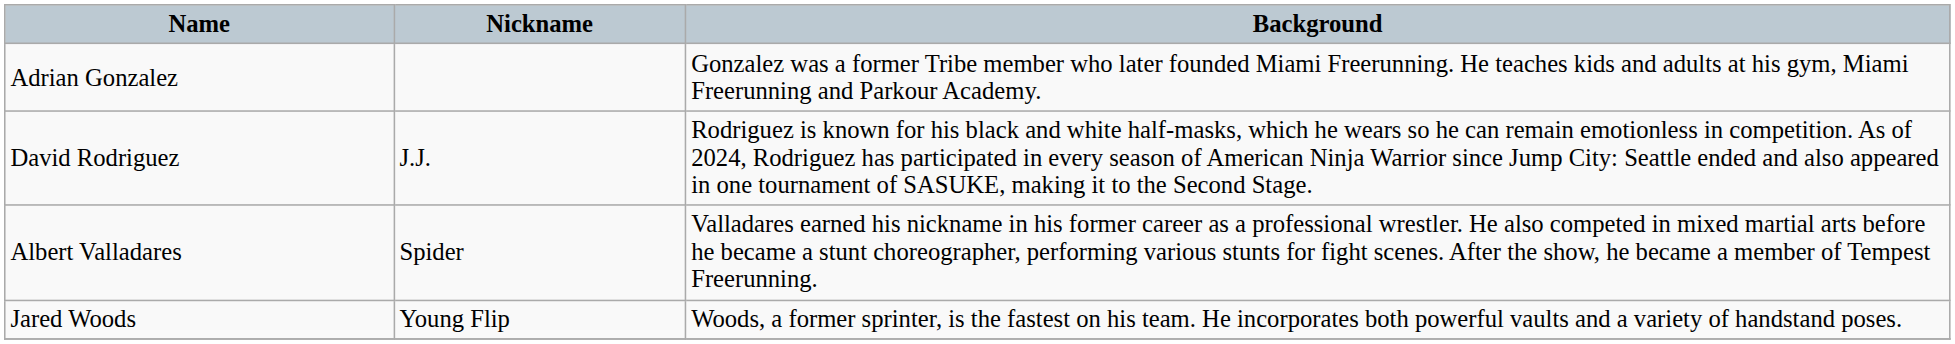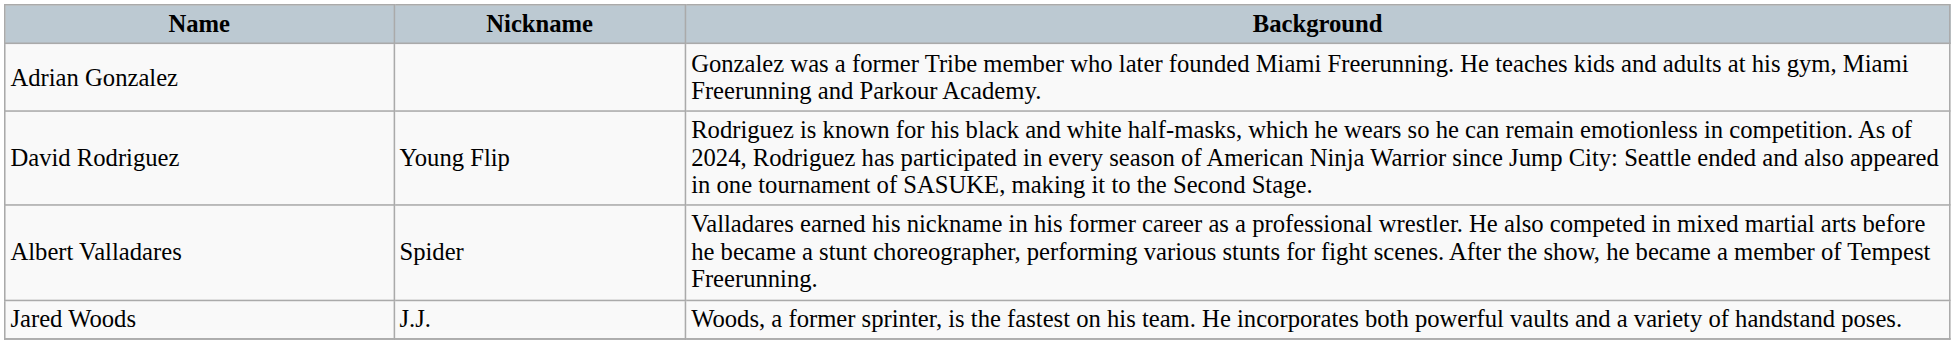(415, 157) J.J. -> (455, 157) Young Flip
(455, 318) Young Flip -> (415, 318) J.J.
